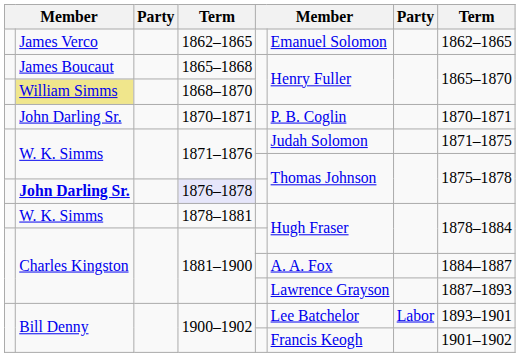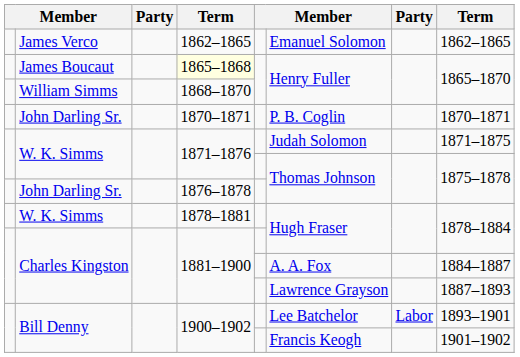(217, 66) no background -> (216, 66) lightyellow background
(68, 91) khaki background -> (68, 91) no background
(75, 191) bold -> (70, 191) normal
(217, 191) lavender background -> (216, 191) no background
